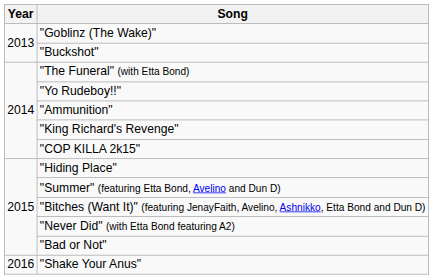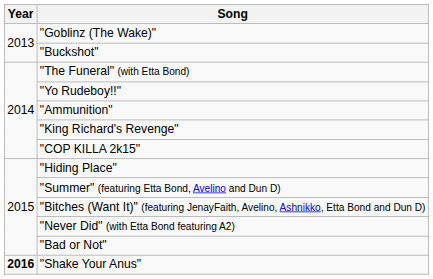(21, 264) normal -> (21, 264) bold
